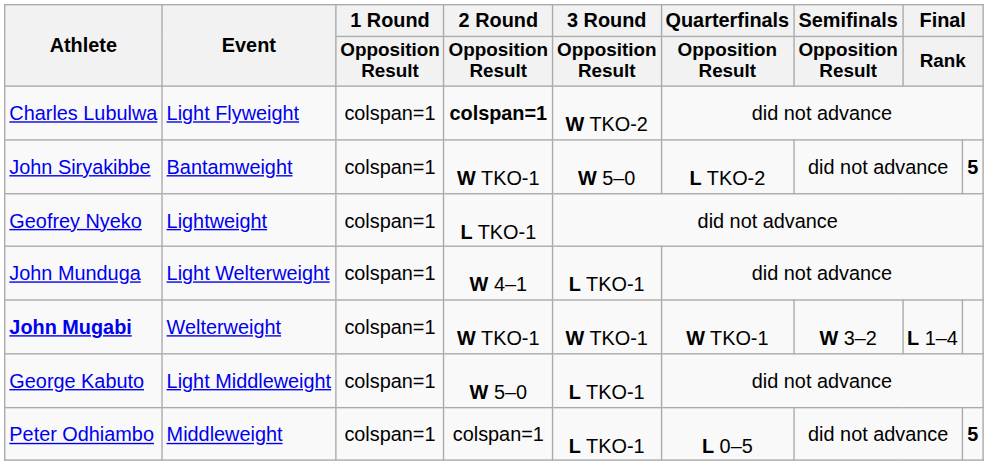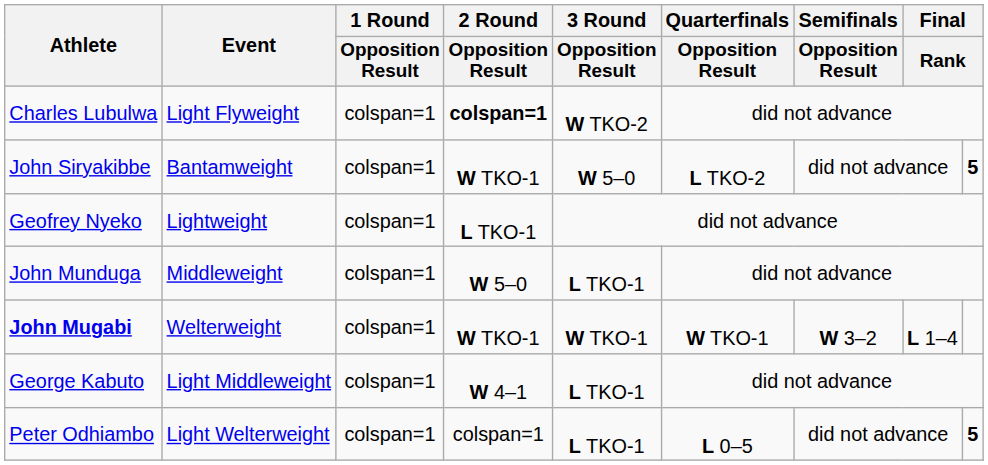(248, 274) Light Welterweight -> (225, 274) Middleweight
(498, 285) W 4–1 -> (498, 285) W 5–0
(498, 392) W 5–0 -> (498, 392) W 4–1
(225, 434) Middleweight -> (248, 434) Light Welterweight
